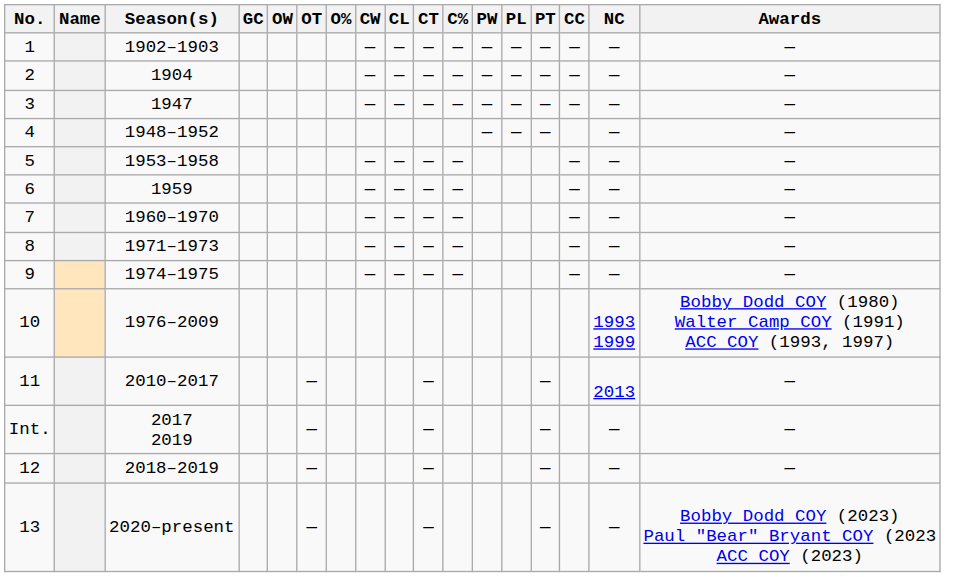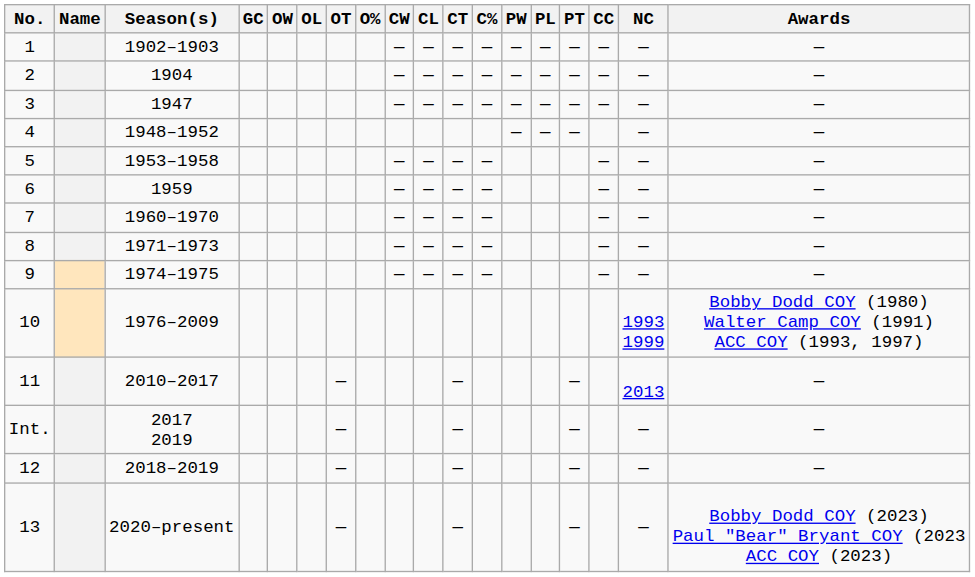+ column: (312, 19)
